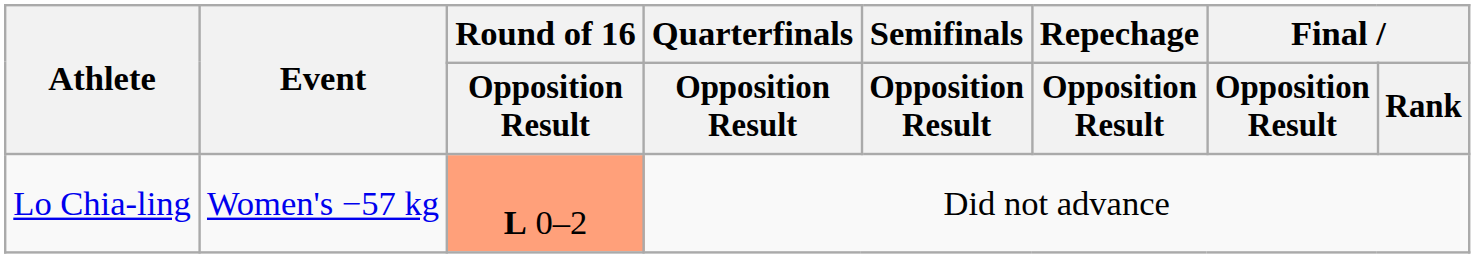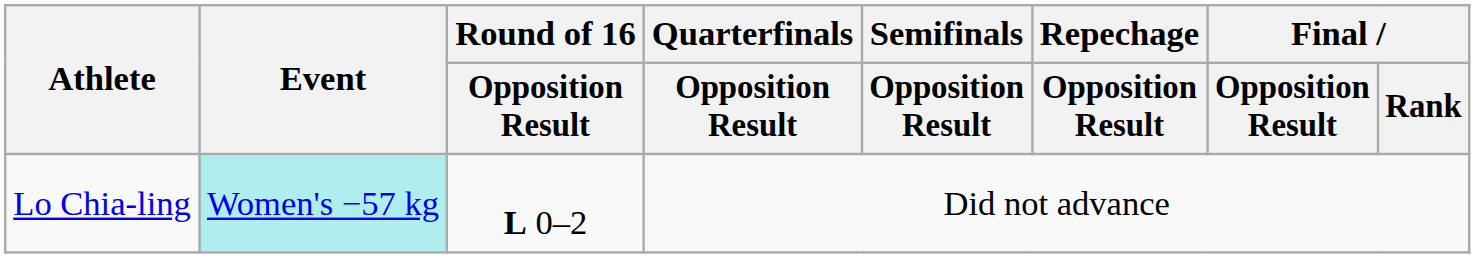(323, 203) no background -> (323, 203) paleturquoise background
(545, 223) lightsalmon background -> (545, 223) no background
